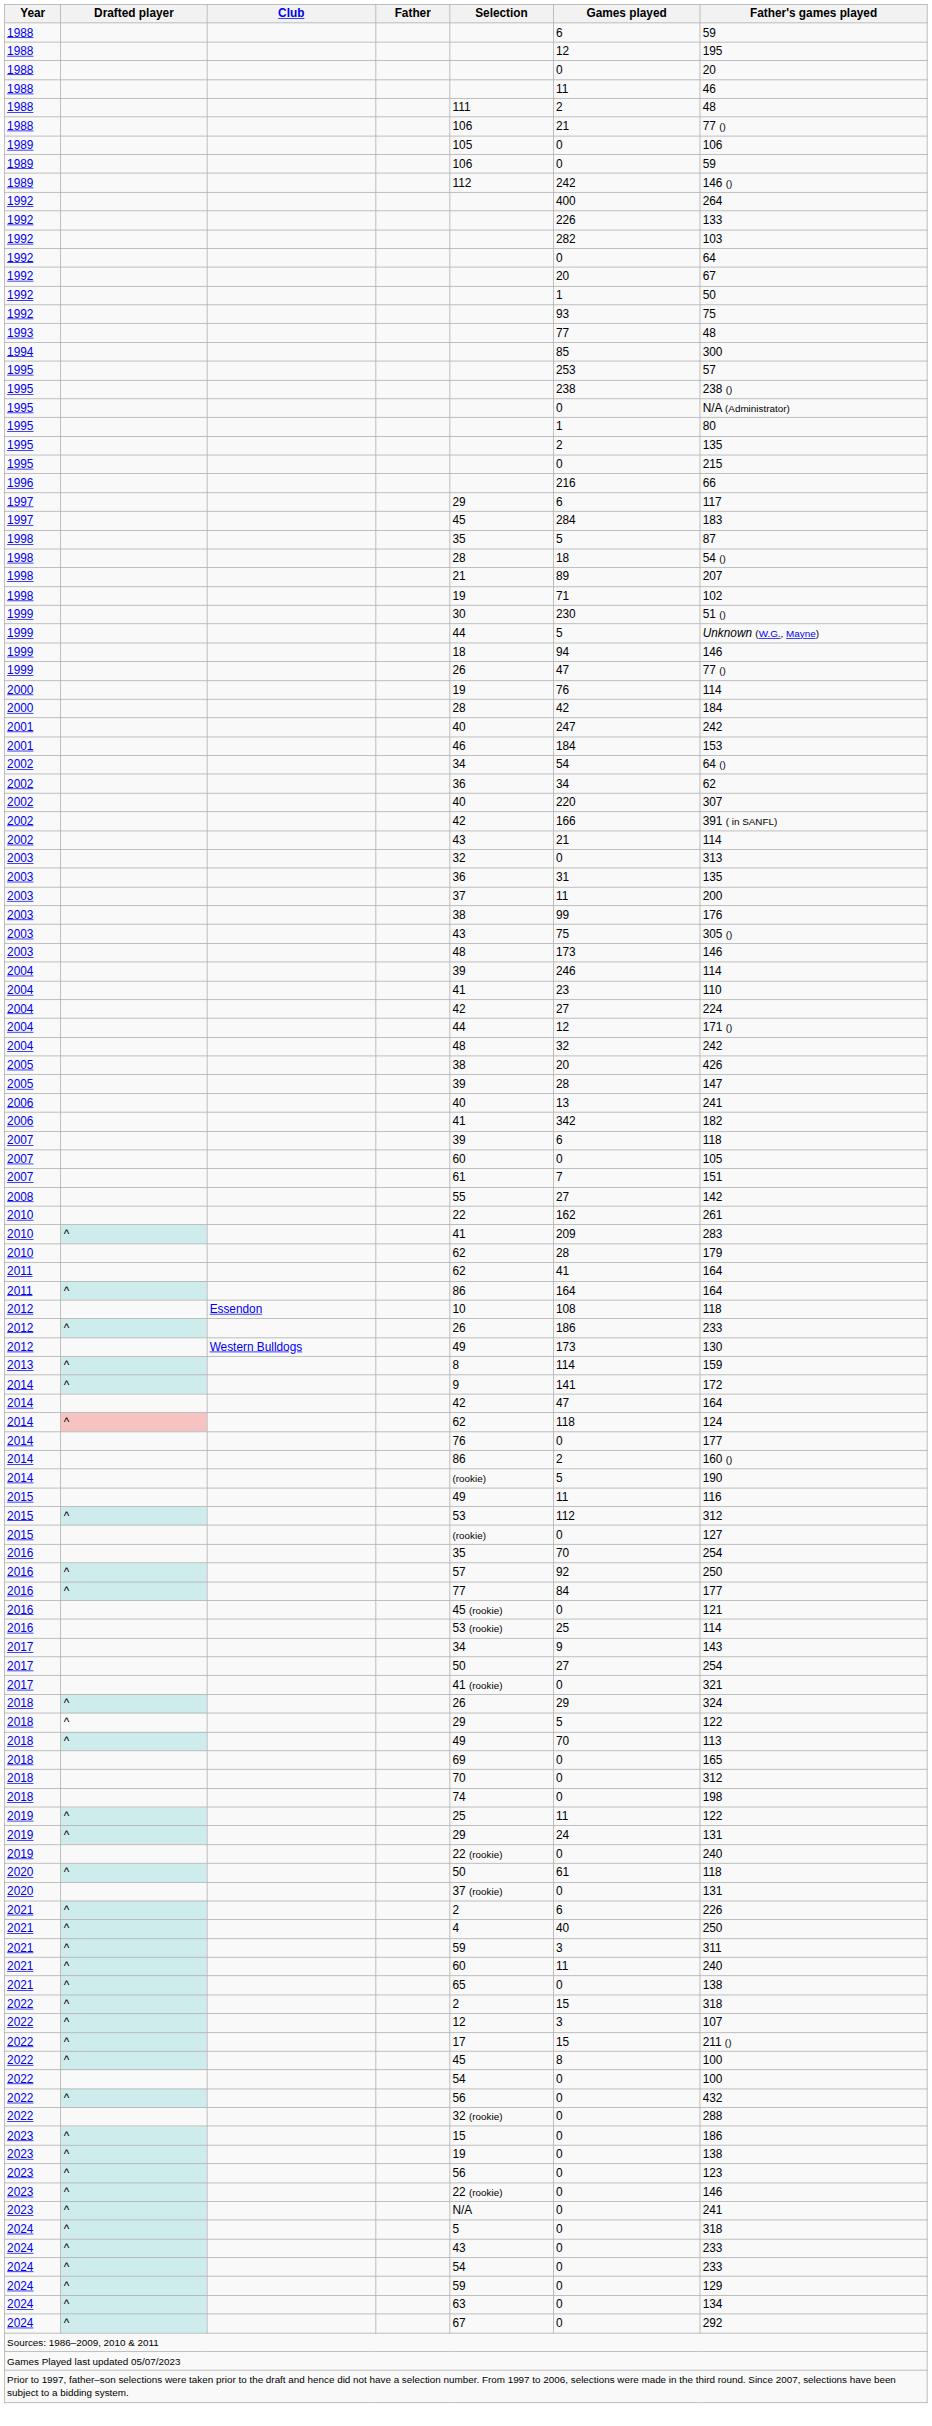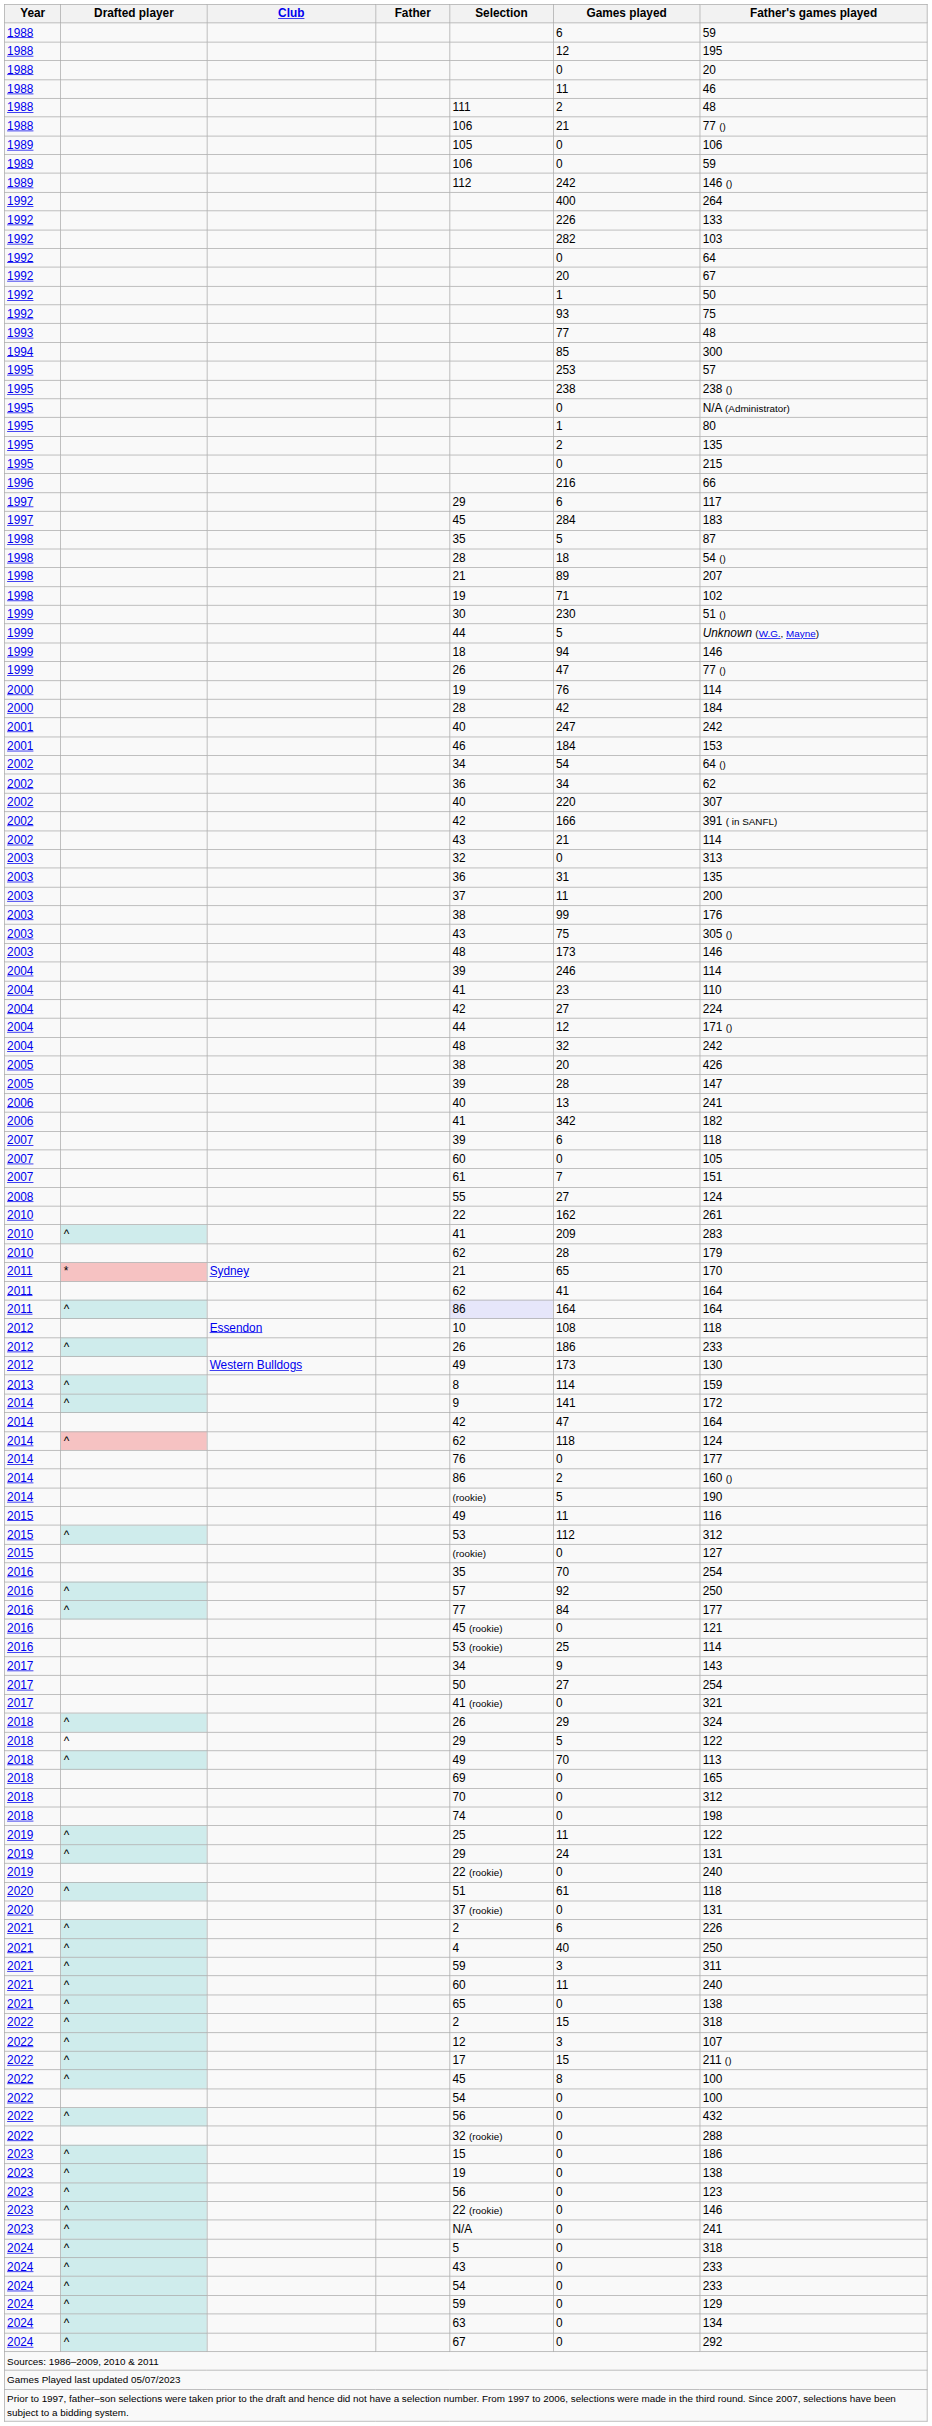(713, 1196) 142 -> (713, 1196) 124
+ row: (20, 1271)
(459, 1290) no background -> (459, 1309) lavender background
(459, 1872) 50 -> (459, 1891) 51
